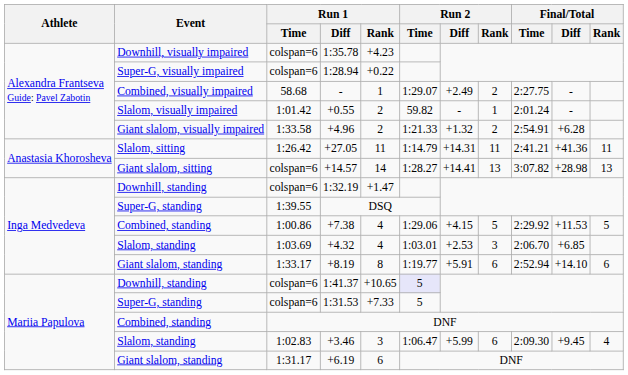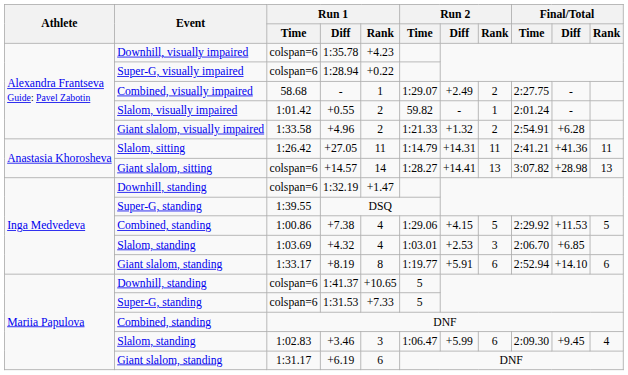(420, 283) lavender background -> (420, 283) no background
